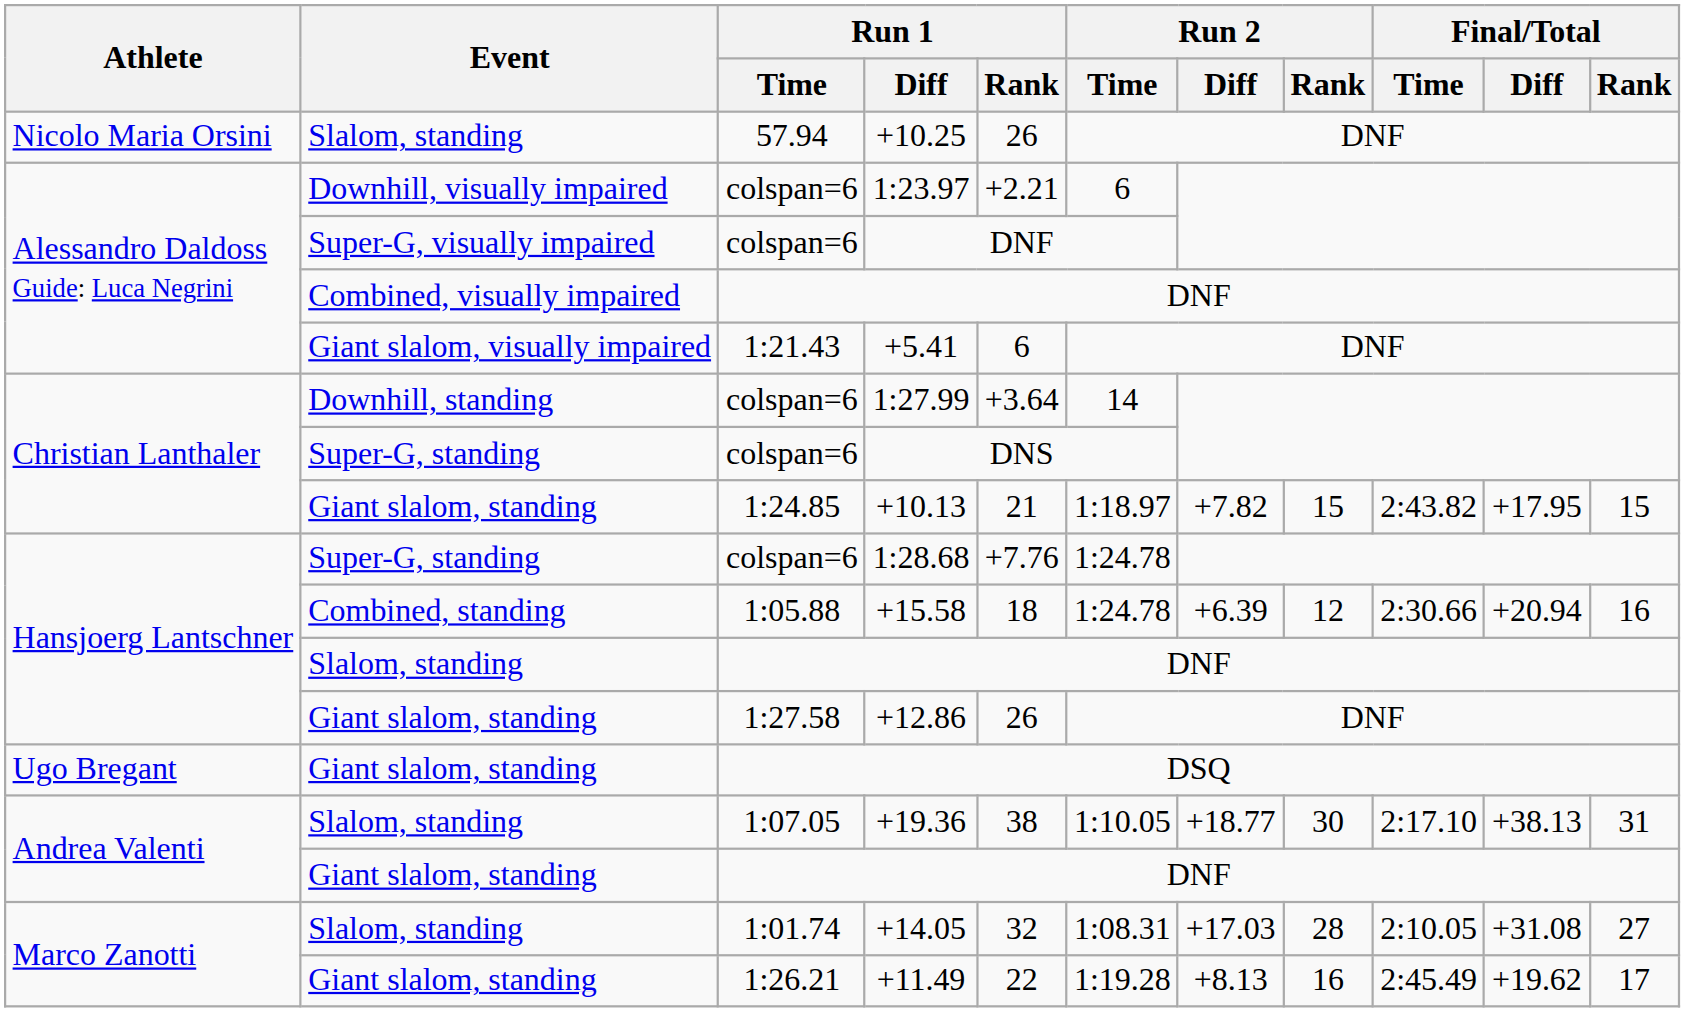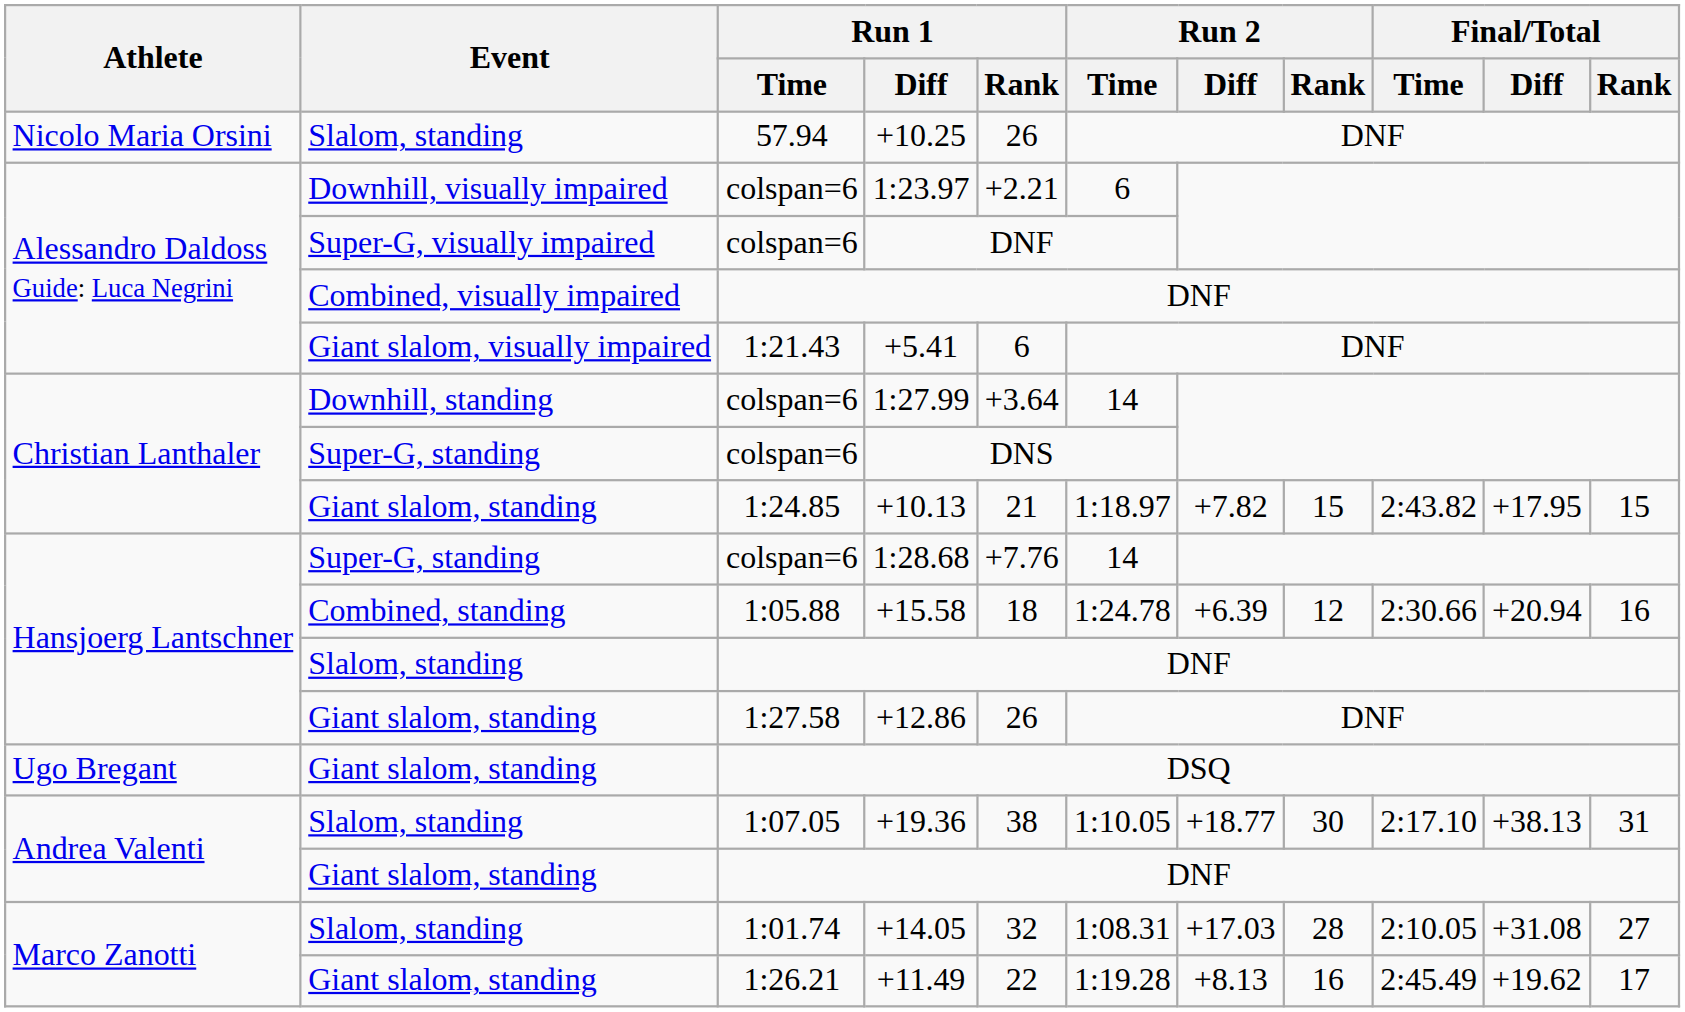(1122, 558) 1:24.78 -> (1122, 558) 14
